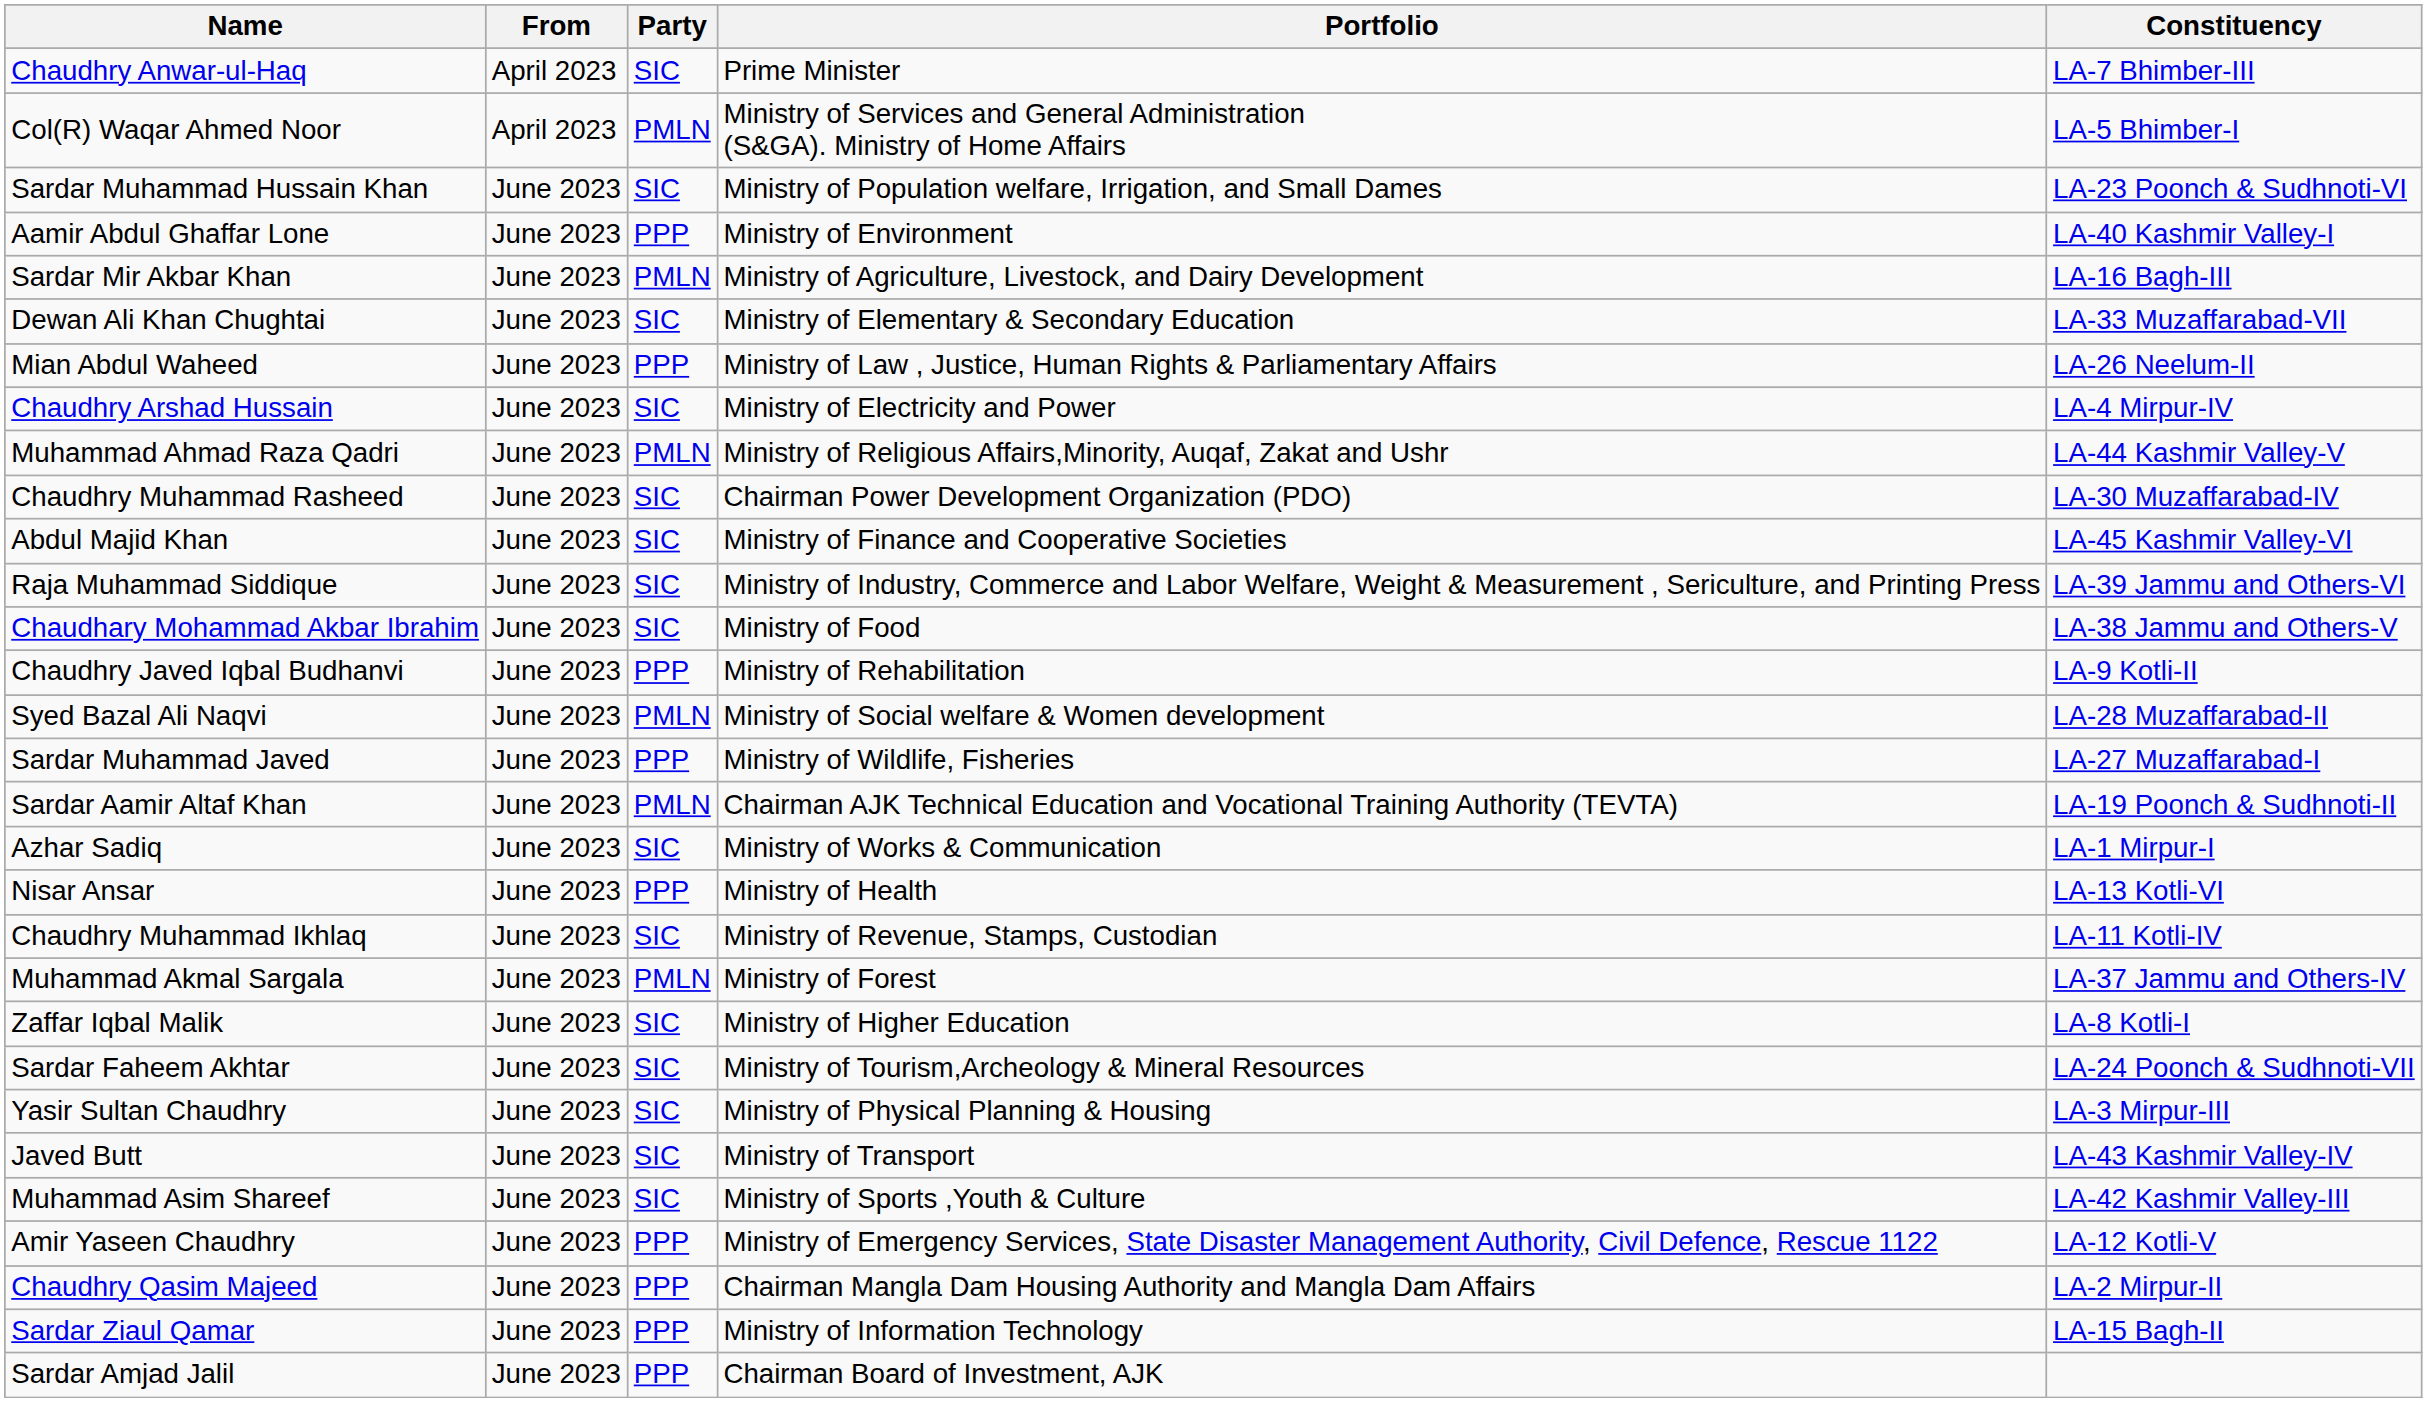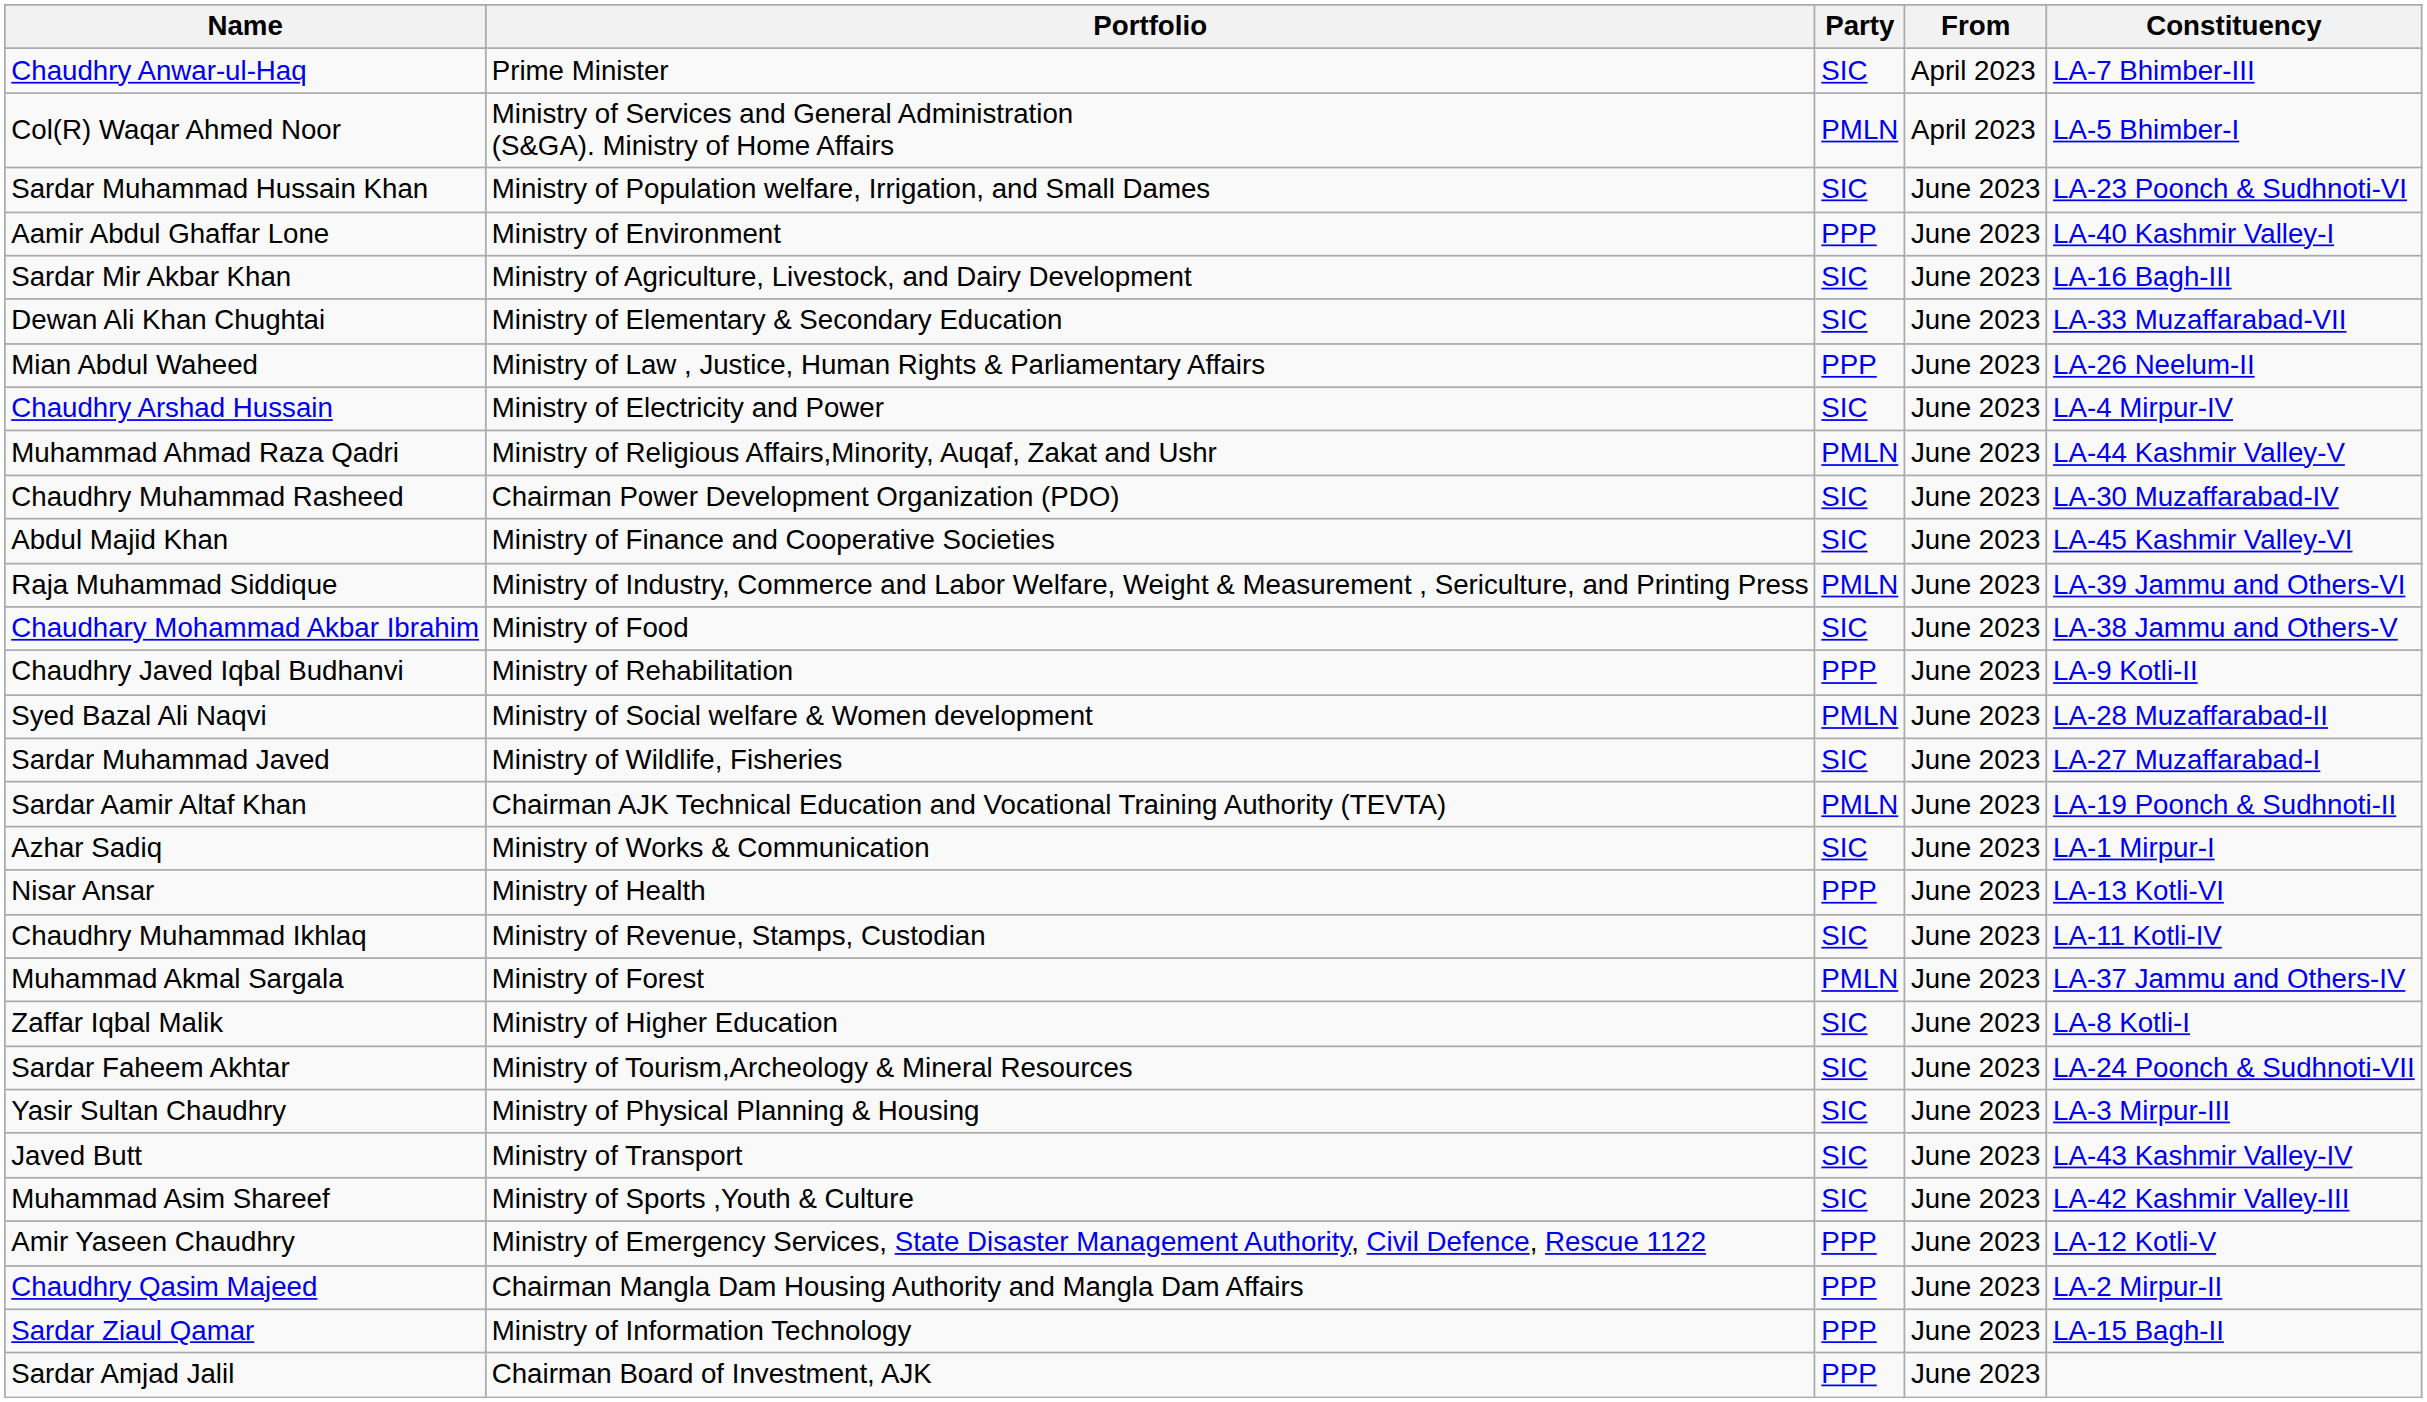columns swapped: (1382, 26) <-> (556, 26)
(672, 277) PMLN -> (1844, 277) SIC
(657, 584) SIC -> (1860, 584) PMLN
(661, 759) PPP -> (1844, 759) SIC
